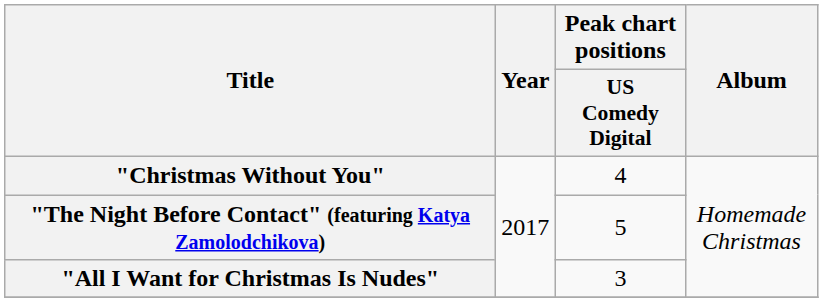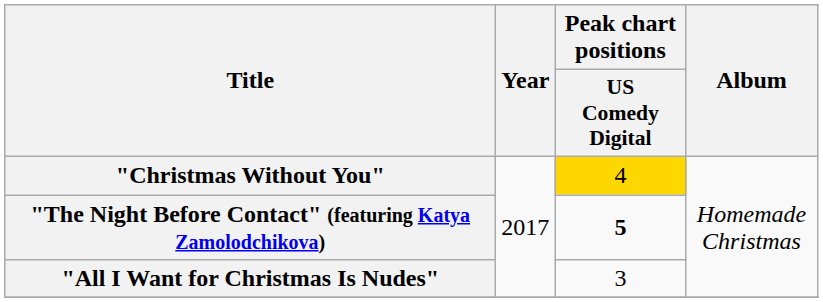(620, 175) no background -> (620, 175) gold background
(620, 226) normal -> (620, 226) bold
